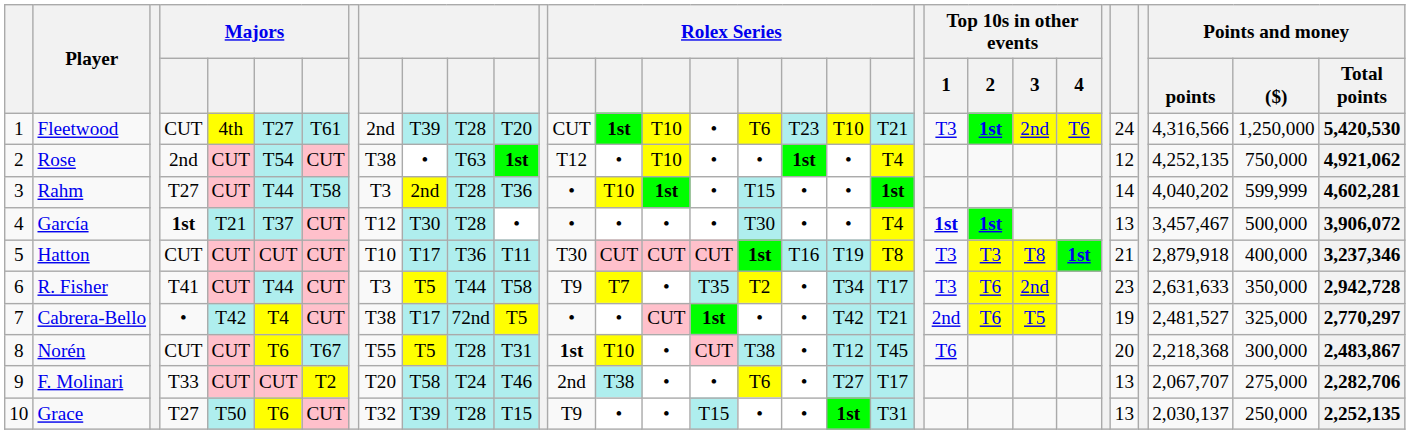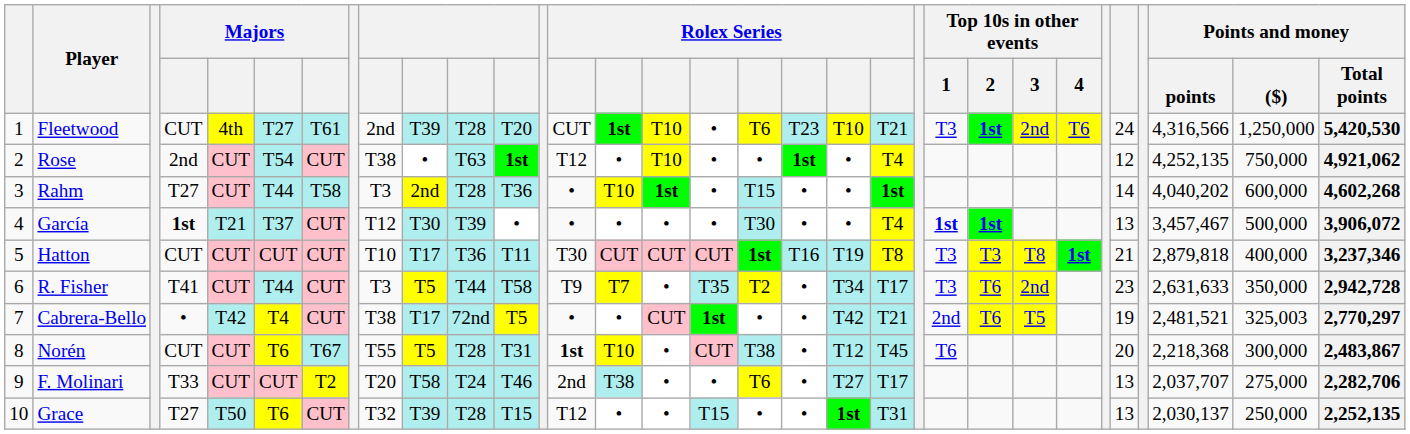(1276, 191) 599,999 -> (1276, 191) 600,000
(1362, 191) 4,602,281 -> (1362, 191) 4,602,268
(471, 223) T28 -> (471, 223) T39
(1190, 254) 2,879,918 -> (1190, 254) 2,879,818
(1190, 318) 2,481,527 -> (1190, 318) 2,481,521
(1276, 318) 325,000 -> (1276, 318) 325,003
(1190, 381) 2,067,707 -> (1190, 381) 2,037,707
(572, 413) T9 -> (572, 413) T12
